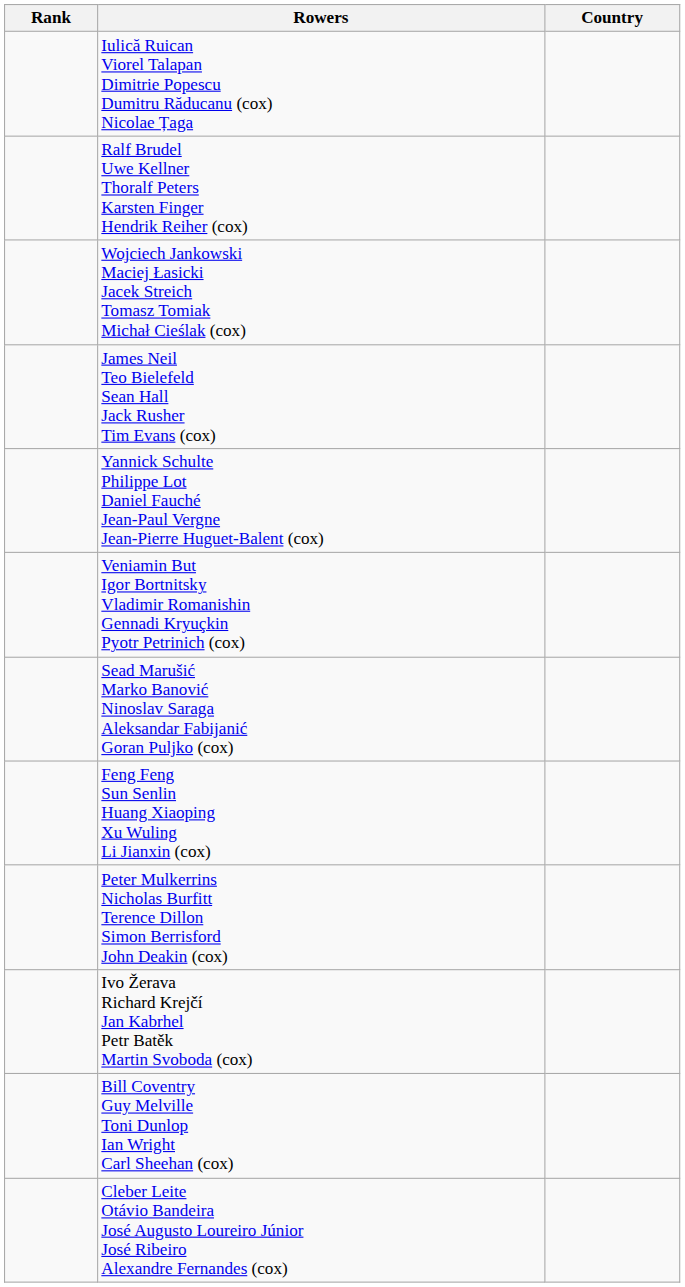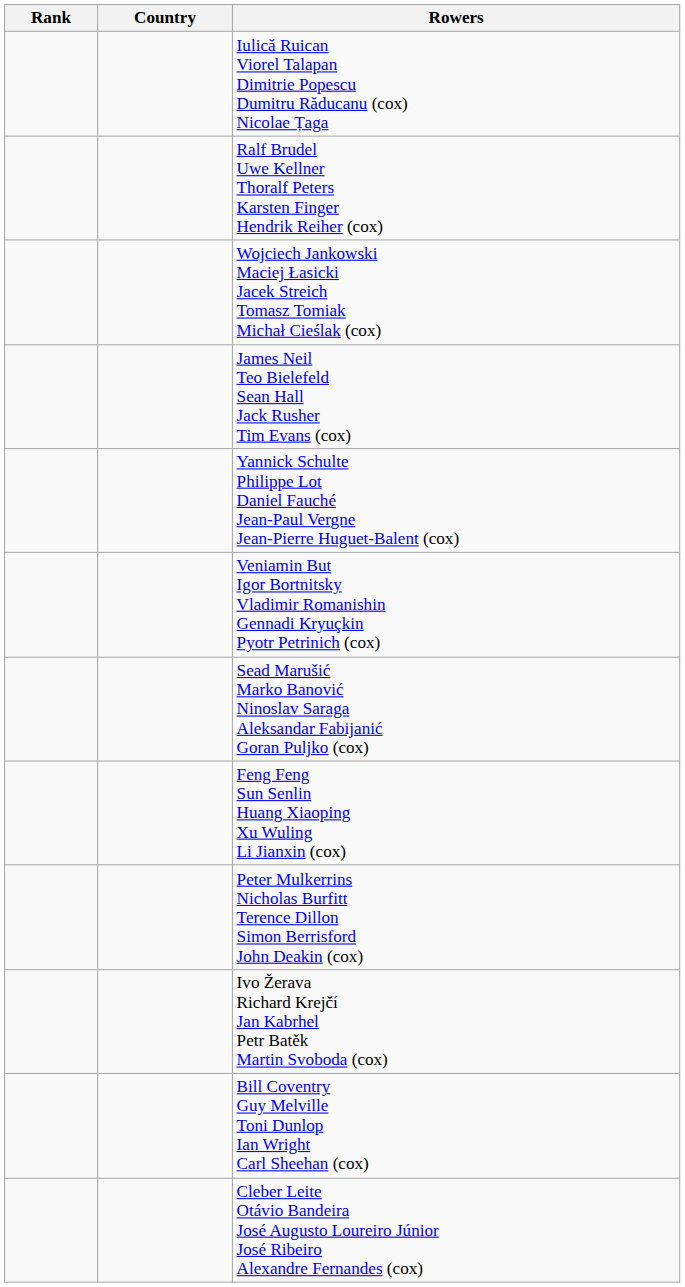columns swapped: (321, 18) <-> (612, 18)
